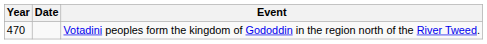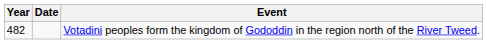(16, 30) 470 -> (16, 30) 482
